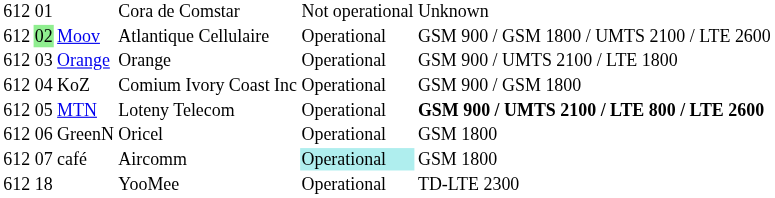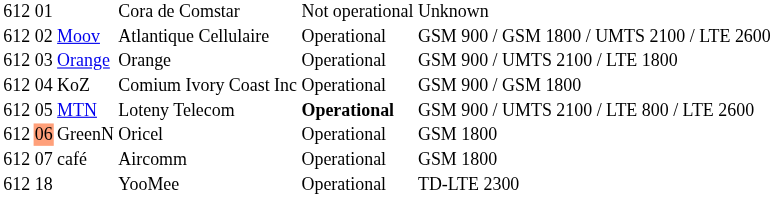(44, 36) lightgreen background -> (44, 36) no background
(344, 109) normal -> (348, 109) bold
(591, 109) bold -> (586, 109) normal
(44, 134) no background -> (44, 134) lightsalmon background
(344, 159) paleturquoise background -> (344, 159) no background
